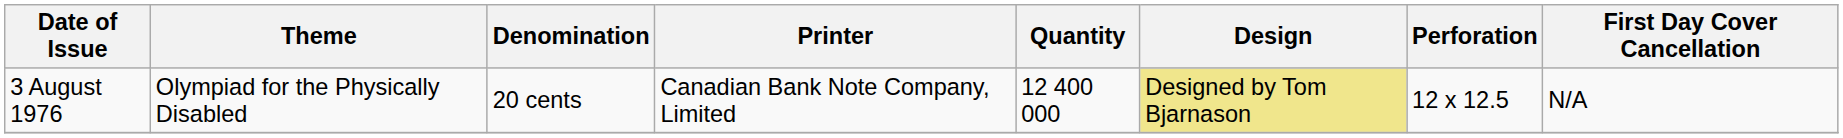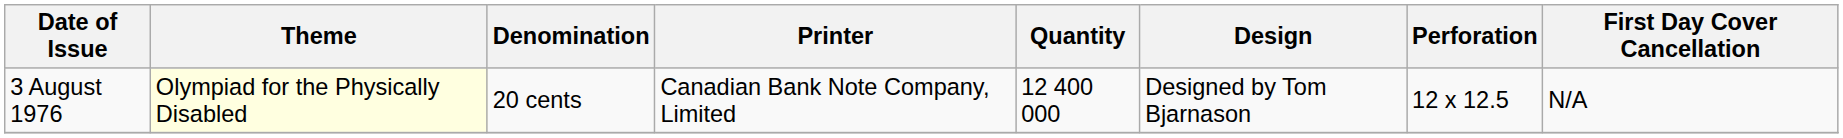(298, 100) no background -> (298, 100) lightyellow background
(1236, 100) khaki background -> (1236, 100) no background
